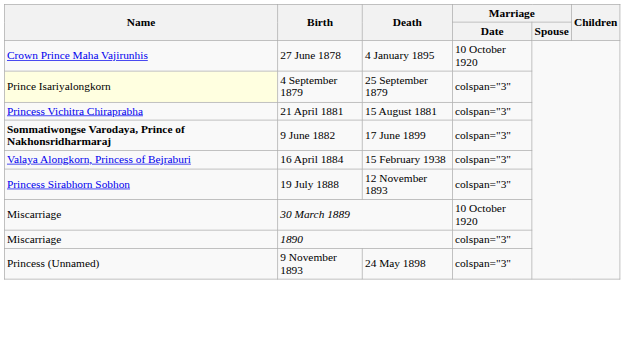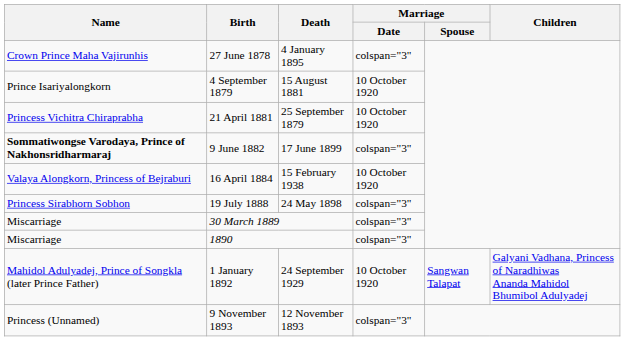(480, 55) 10 October 1920 -> (383, 55) colspan="3"
(59, 86) lightyellow background -> (59, 86) no background
(396, 86) 25 September 1879 -> (304, 86) 15 August 1881
(483, 86) colspan="3" -> (381, 86) 10 October 1920
(401, 111) 15 August 1881 -> (312, 117) 25 September 1879
(483, 111) colspan="3" -> (381, 117) 10 October 1920
(483, 159) colspan="3" -> (381, 179) 10 October 1920
(396, 184) 12 November 1893 -> (311, 203) 24 May 1898
(480, 215) 10 October 1920 -> (383, 221) colspan="3"
+ row: (232, 276)
(395, 263) 24 May 1898 -> (312, 320) 12 November 1893
